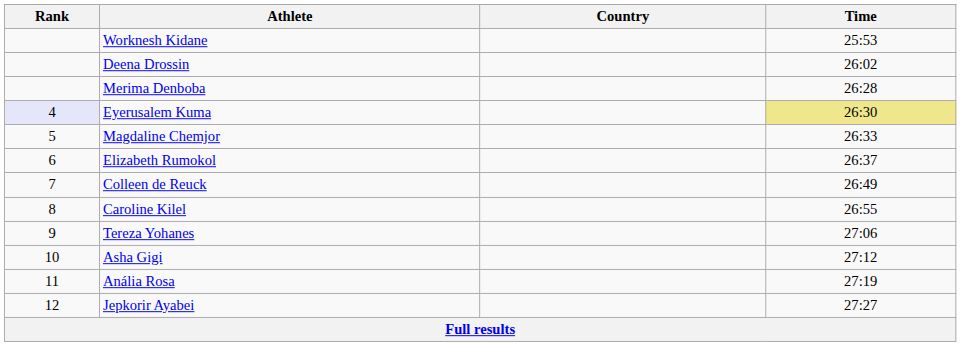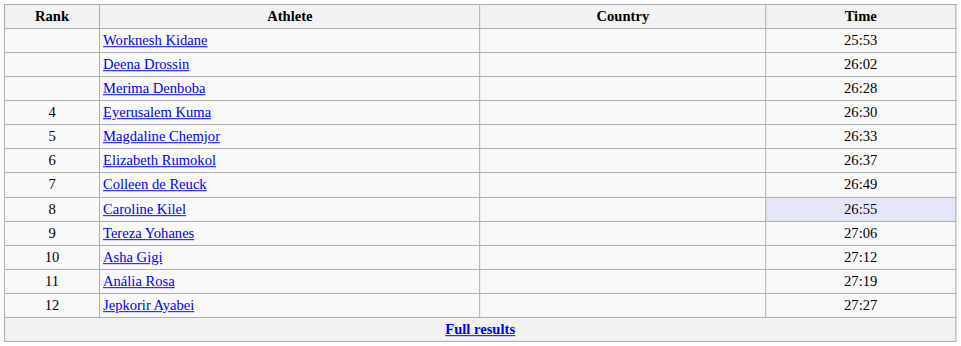(52, 112) lavender background -> (52, 112) no background
(861, 112) khaki background -> (861, 112) no background
(861, 209) no background -> (861, 209) lavender background
